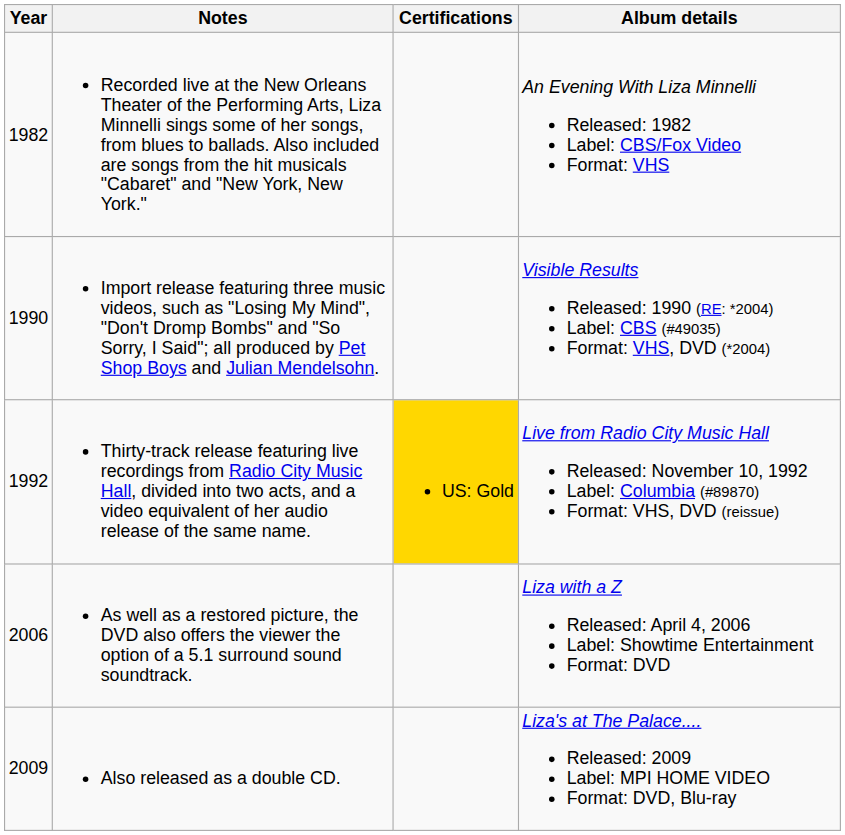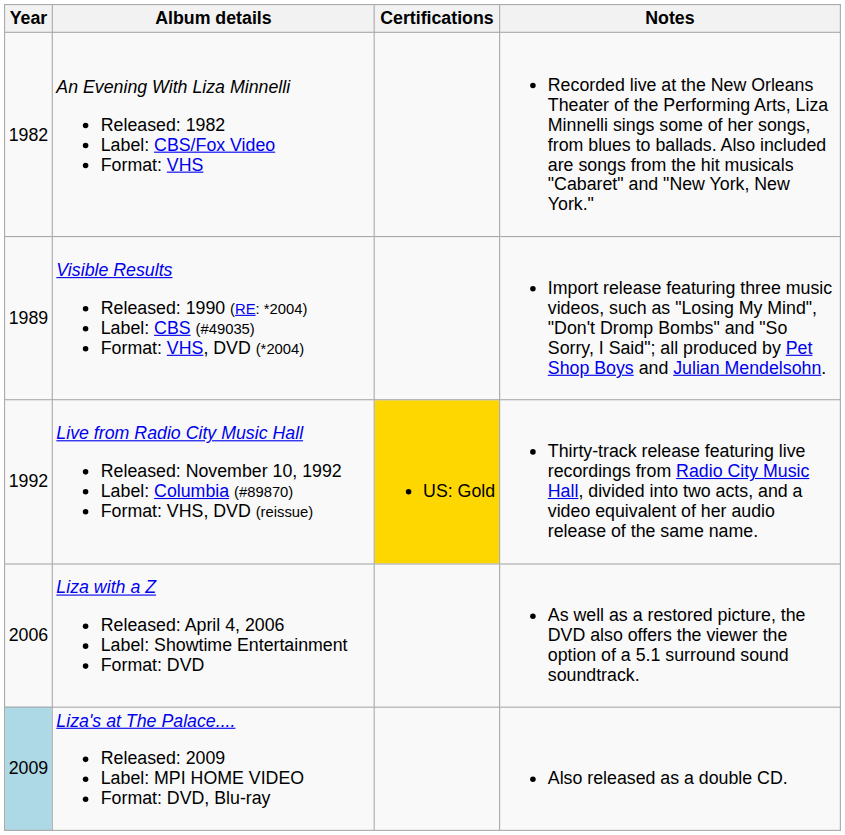columns swapped: (679, 18) <-> (223, 18)
(28, 318) 1990 -> (28, 318) 1989
(28, 768) no background -> (28, 768) lightblue background
